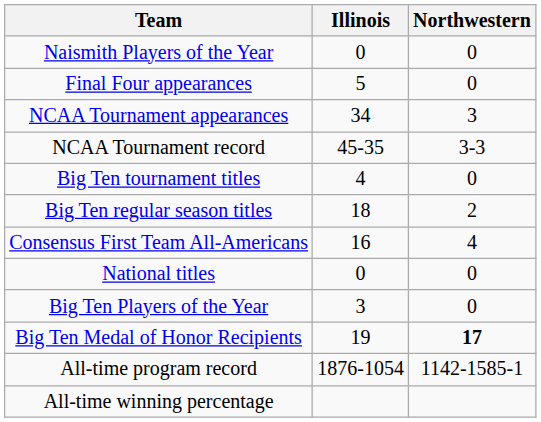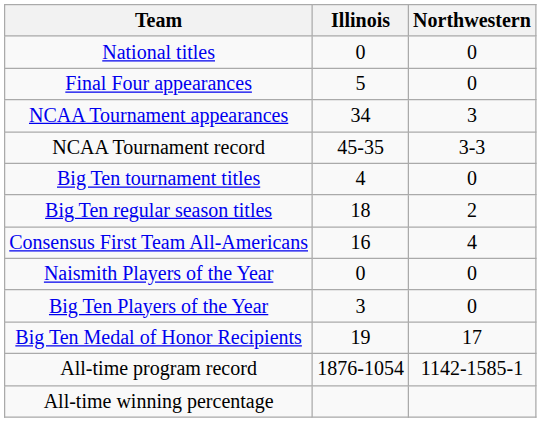rows swapped: (159, 274) <-> (159, 52)
(472, 337) bold -> (472, 337) normal
